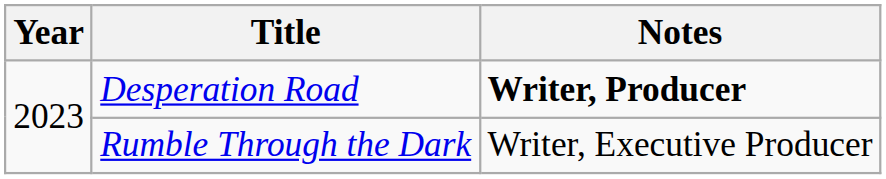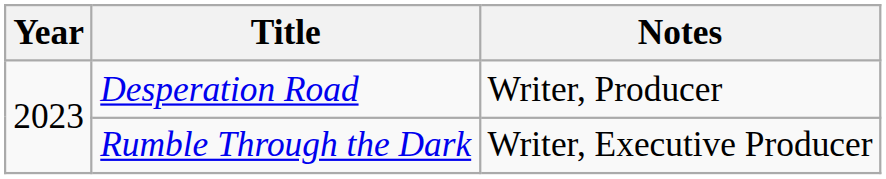(617, 88) bold -> (605, 88) normal
